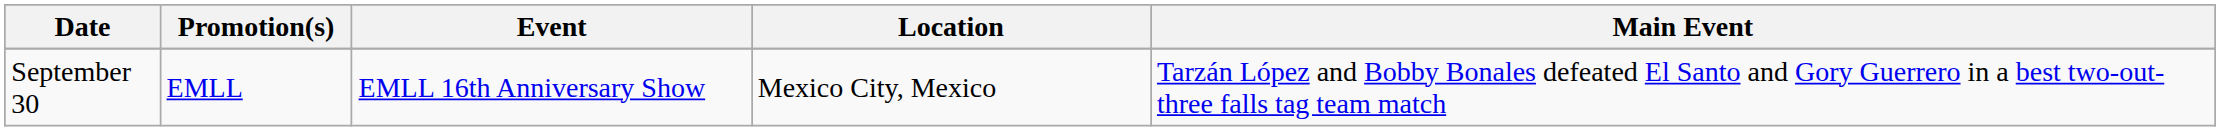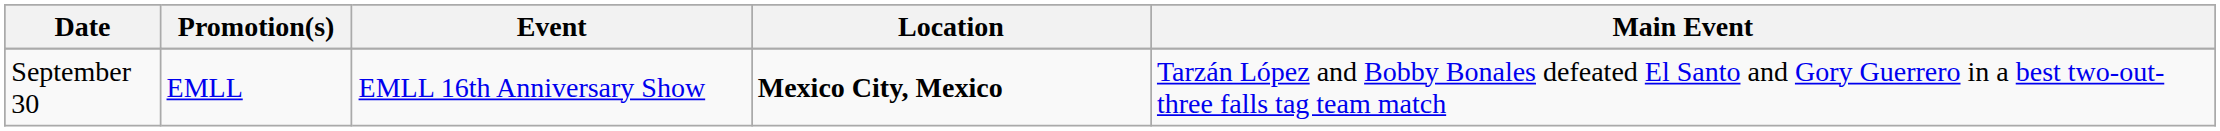(877, 86) normal -> (880, 86) bold
